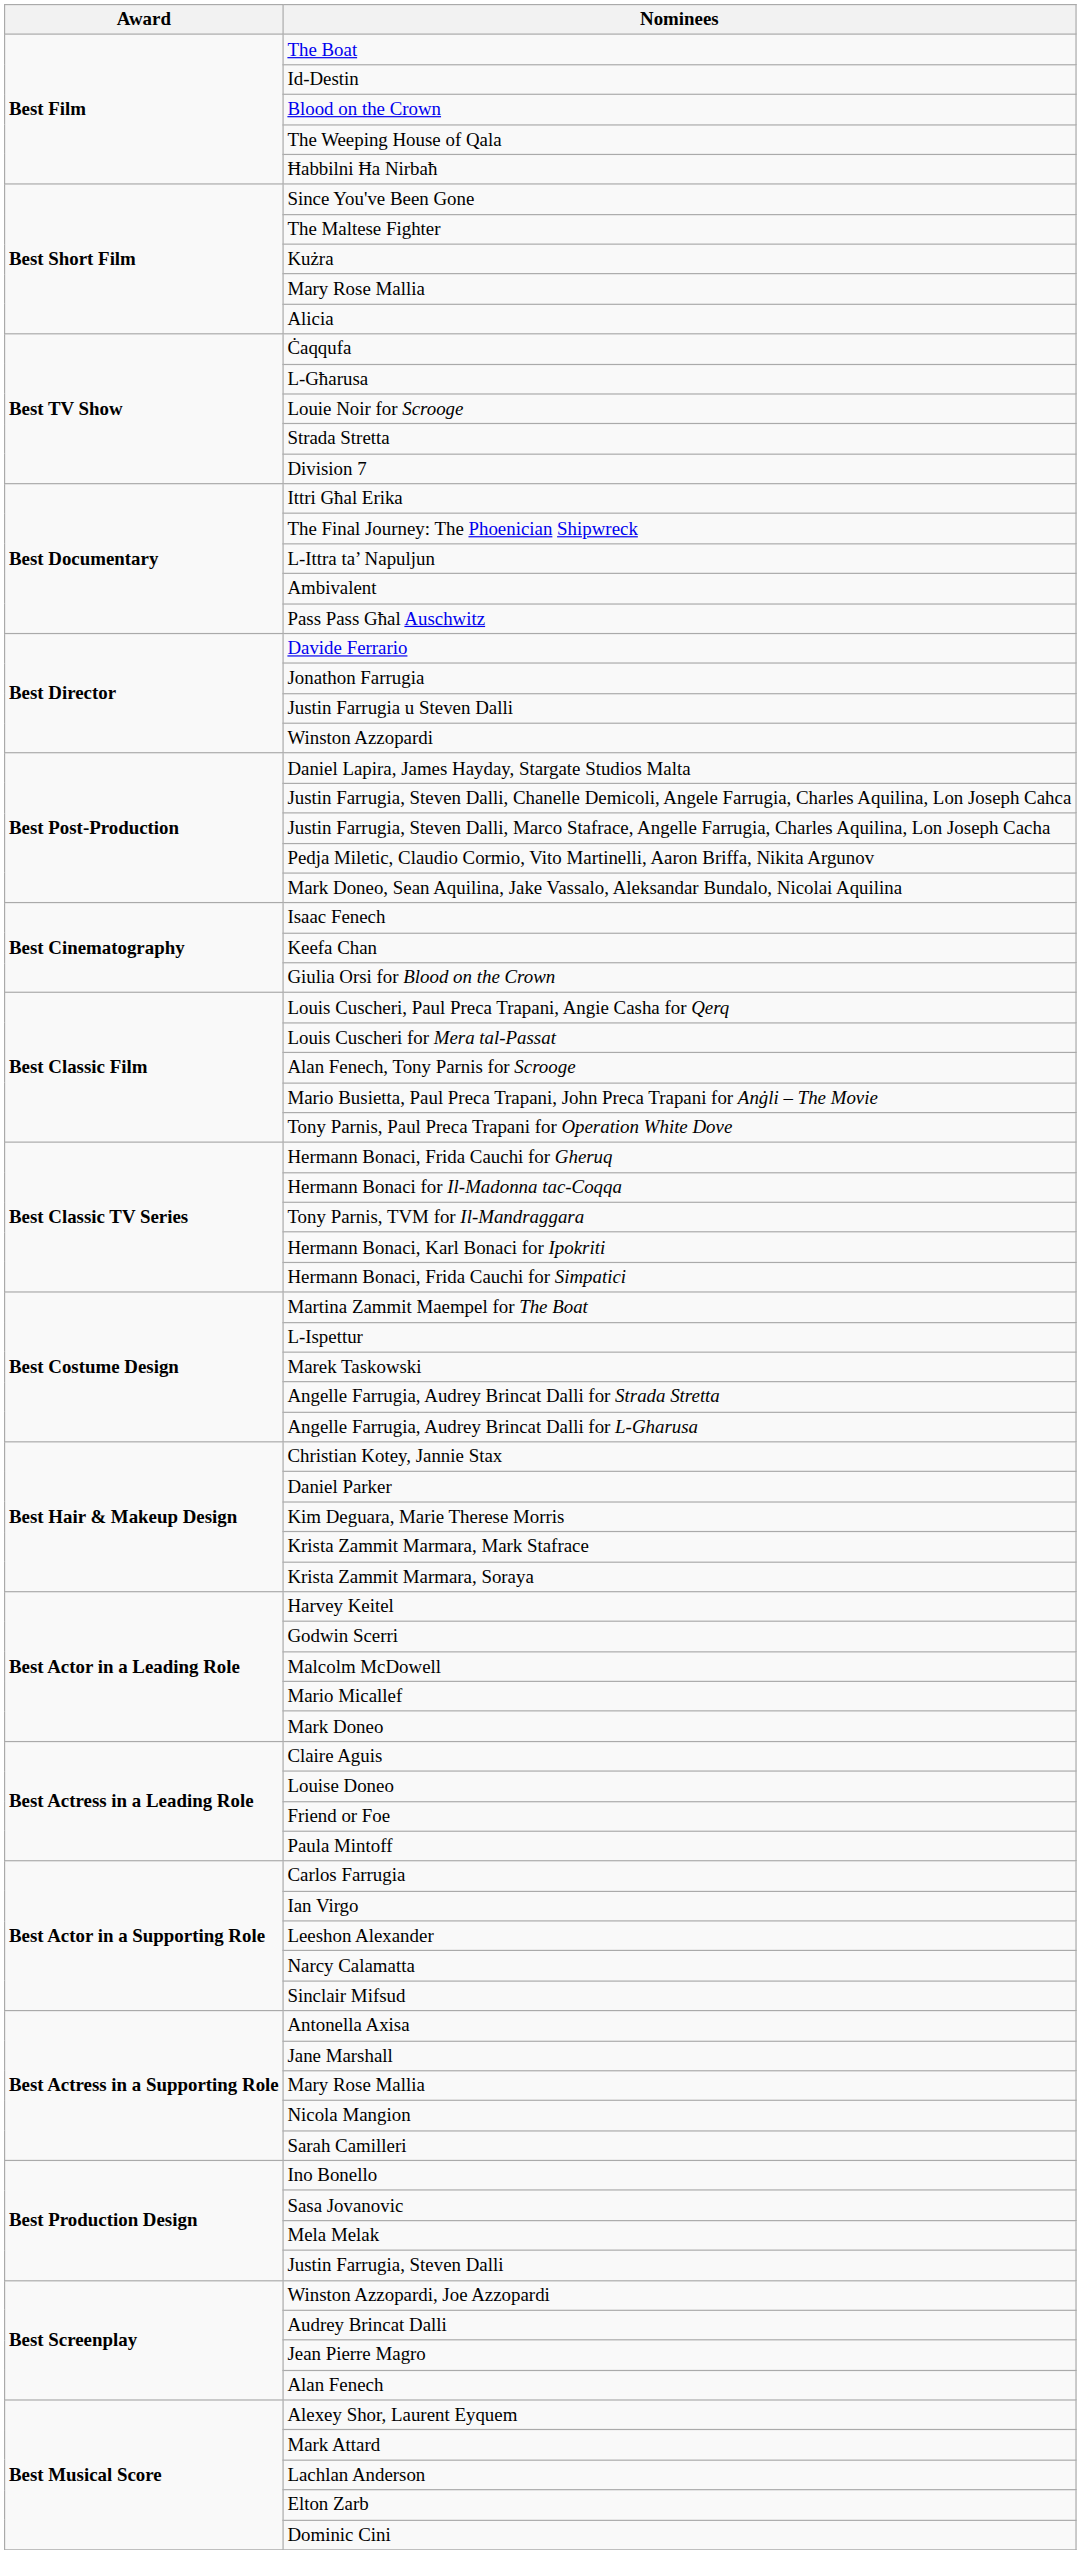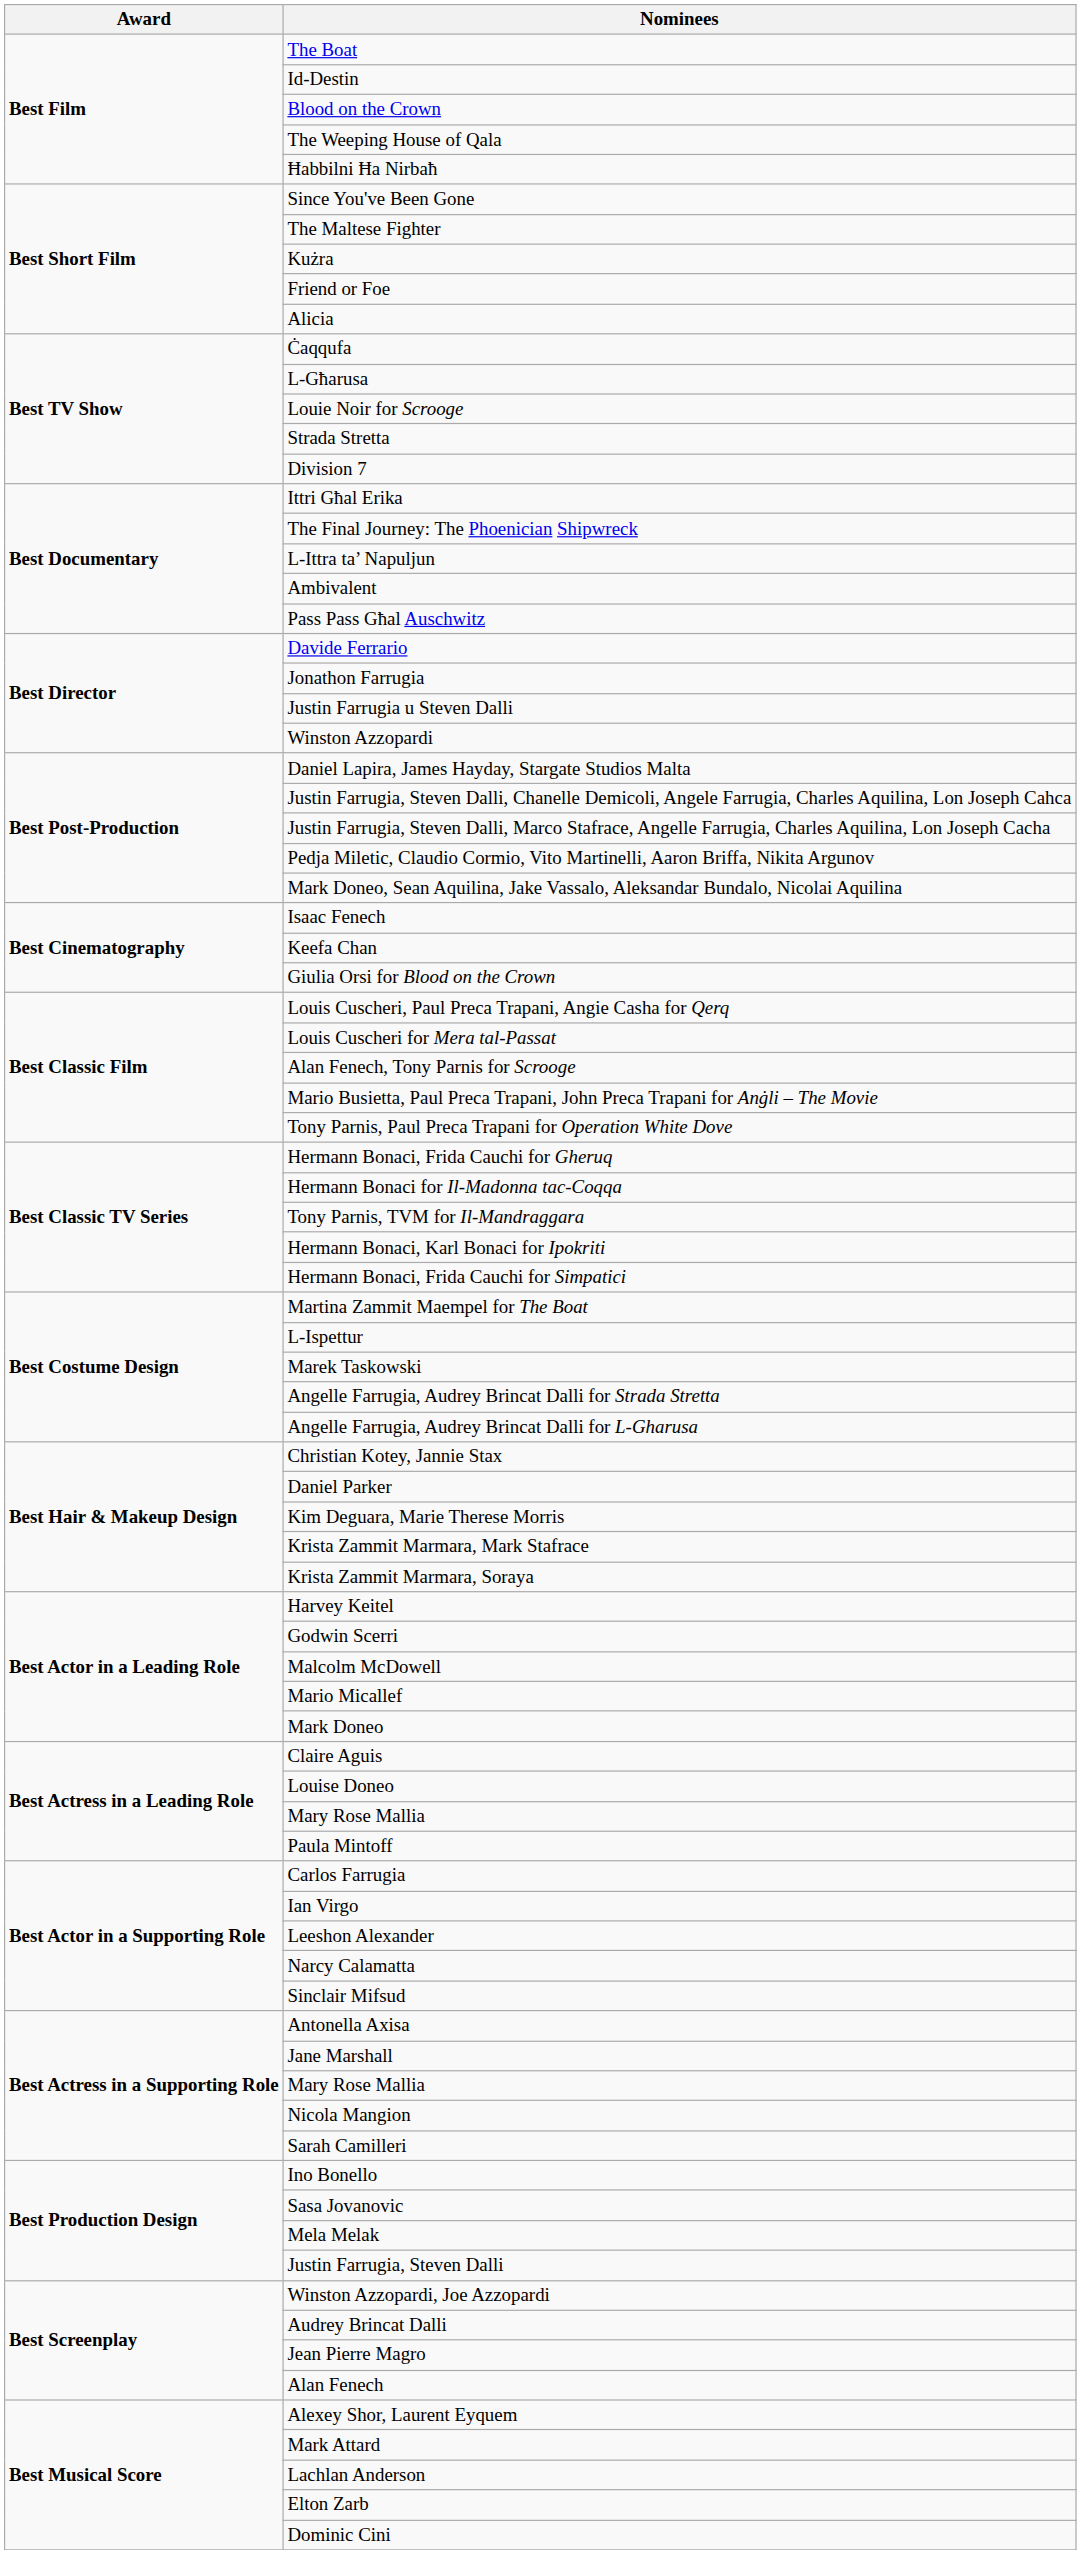(356, 288) Mary Rose Mallia -> (339, 288) Friend or Foe
(339, 1816) Friend or Foe -> (356, 1816) Mary Rose Mallia
